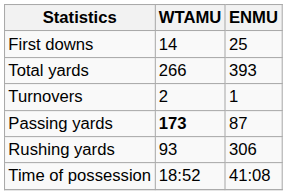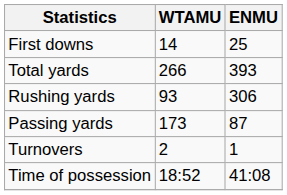rows swapped: (62, 149) <-> (46, 96)
(173, 123) bold -> (173, 123) normal
